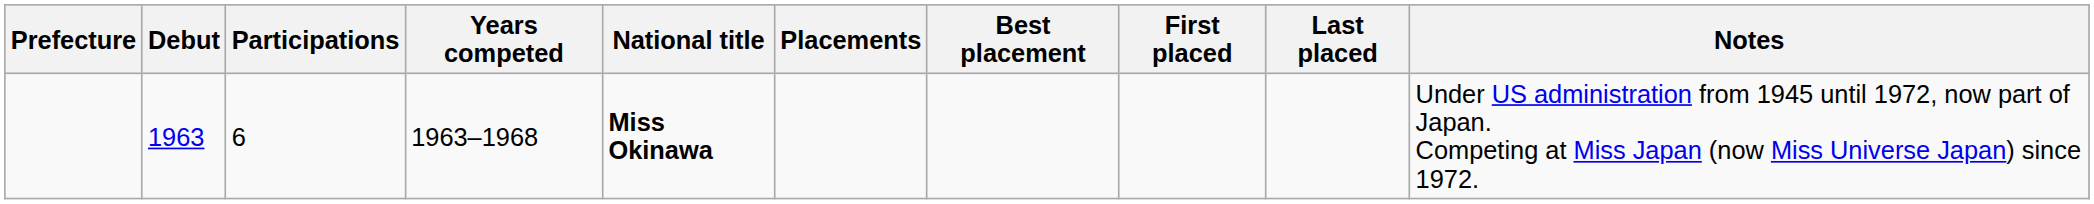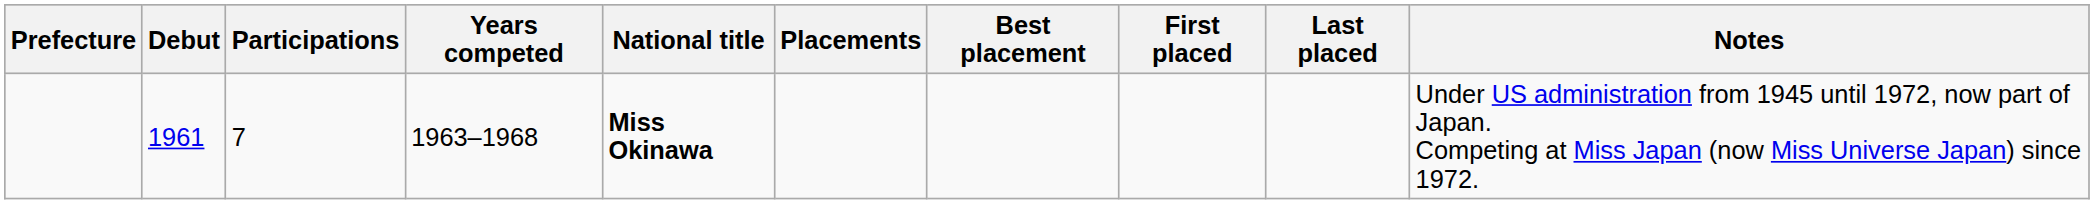(176, 136) 1963 -> (176, 136) 1961
(239, 136) 6 -> (239, 136) 7
